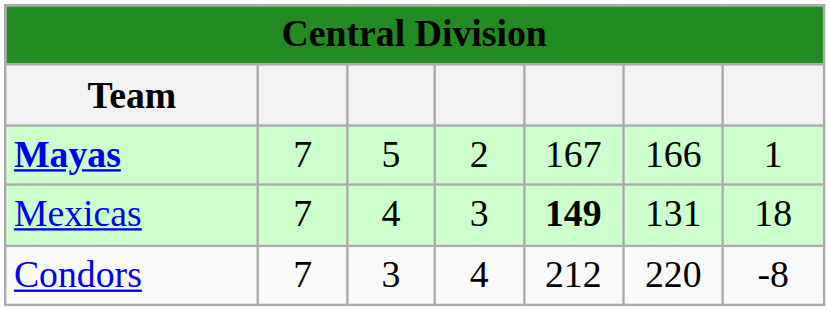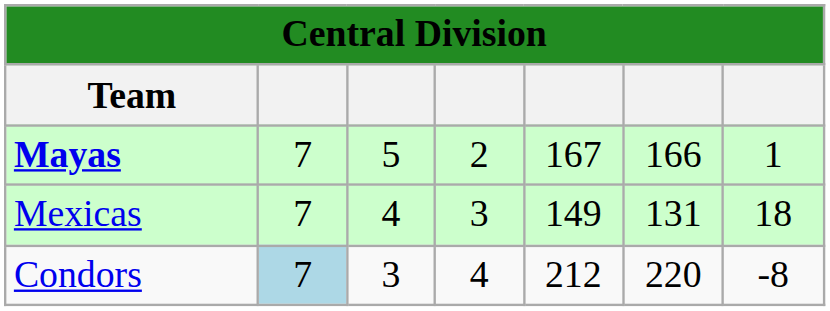(573, 214) bold -> (573, 214) normal
(303, 273) no background -> (303, 273) lightblue background
